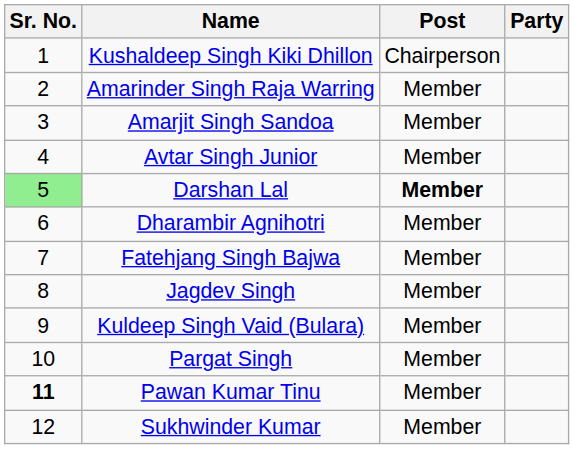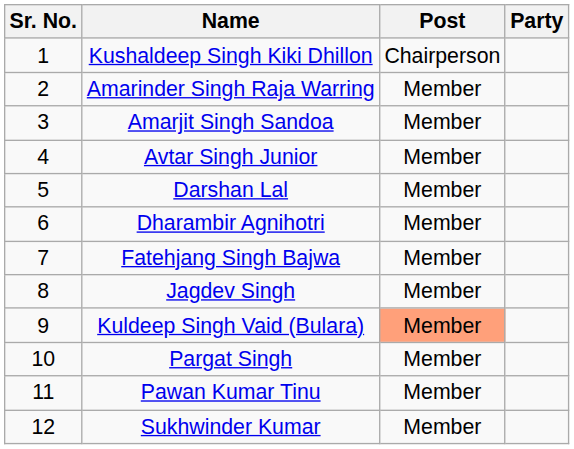(43, 190) lightgreen background -> (43, 190) no background
(442, 190) bold -> (442, 190) normal
(442, 325) no background -> (442, 325) lightsalmon background
(43, 392) bold -> (43, 392) normal
